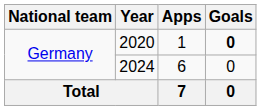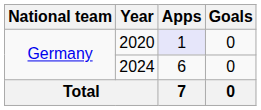(182, 42) no background -> (182, 42) lavender background
(231, 42) bold -> (231, 42) normal
